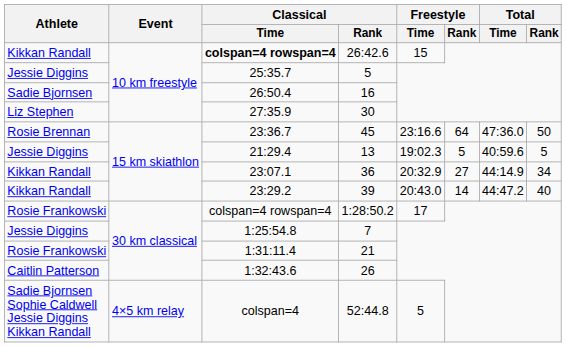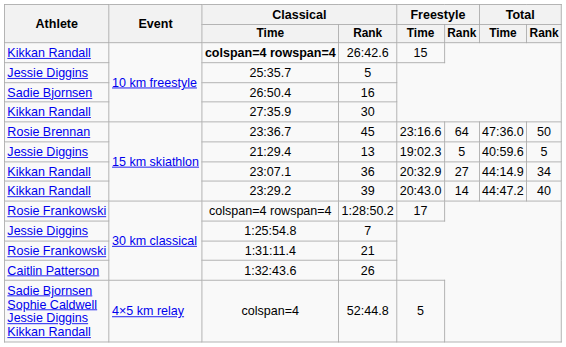(40, 113) Liz Stephen -> (49, 113) Kikkan Randall
